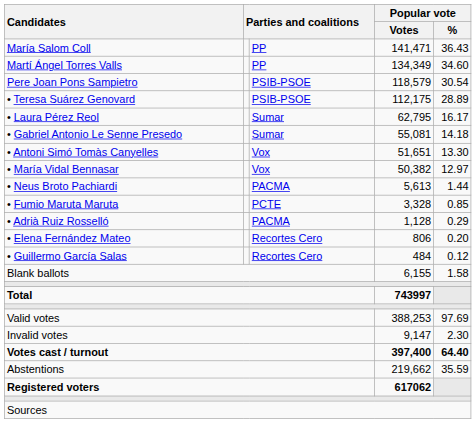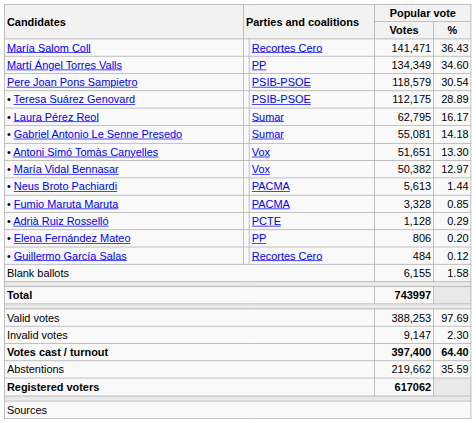(259, 48) PP -> (287, 48) Recortes Cero
(266, 204) PCTE -> (271, 204) PACMA
(271, 221) PACMA -> (266, 221) PCTE
(287, 238) Recortes Cero -> (259, 238) PP
